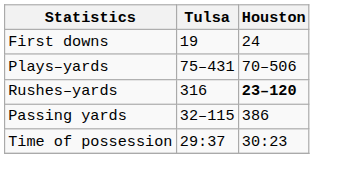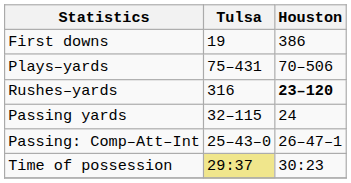(251, 42) 24 -> (292, 42) 386
(255, 116) 386 -> (287, 116) 24
+ row: (104, 141)
(203, 141) no background -> (230, 166) khaki background
